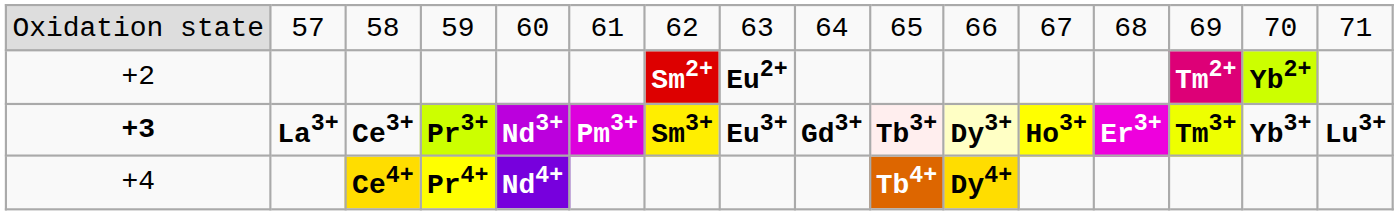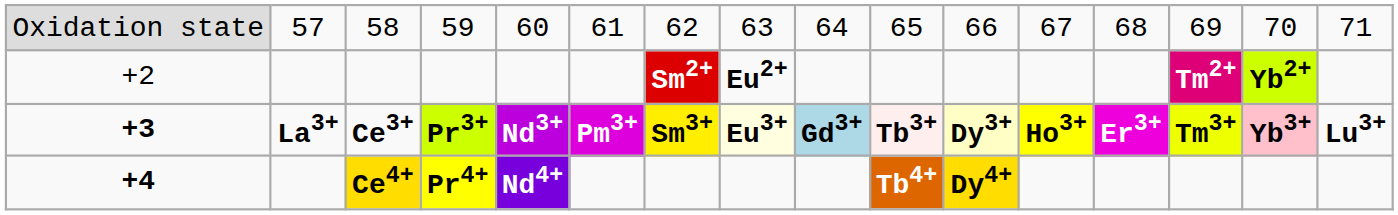(757, 130) no background -> (757, 130) lightyellow background
(832, 130) no background -> (832, 130) lightblue background
(1281, 130) no background -> (1281, 130) pink background
(138, 182) normal -> (138, 182) bold
